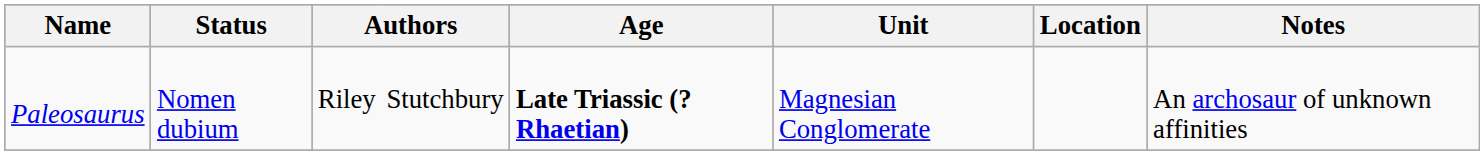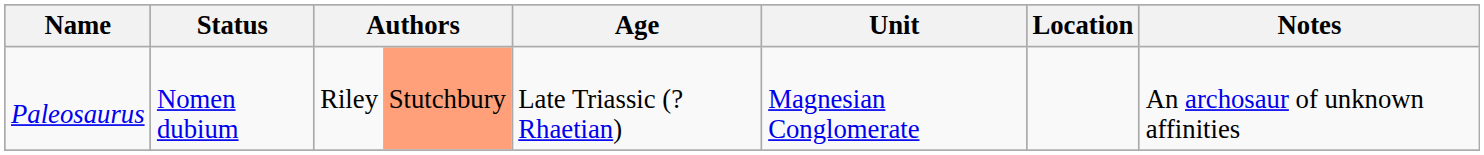(445, 98) no background -> (447, 98) lightsalmon background
(604, 113) bold -> (601, 113) normal
